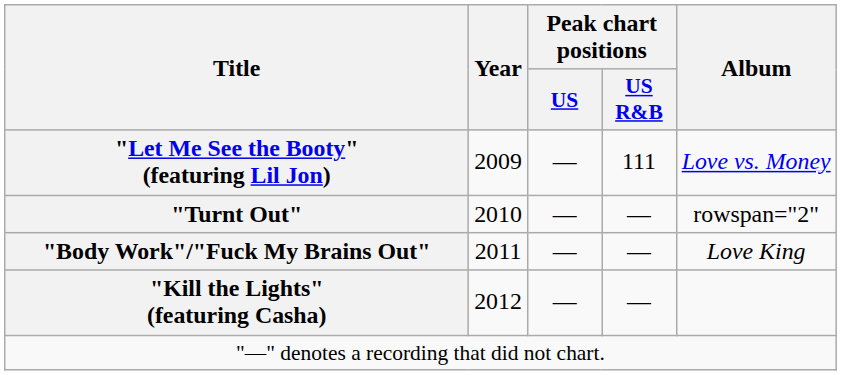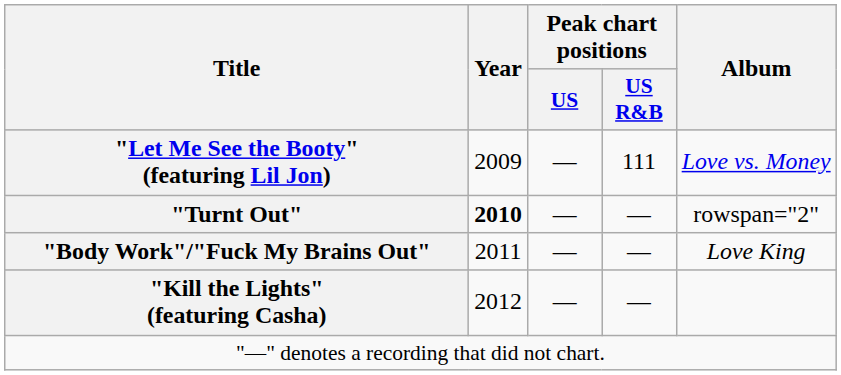(498, 213) normal -> (498, 213) bold
